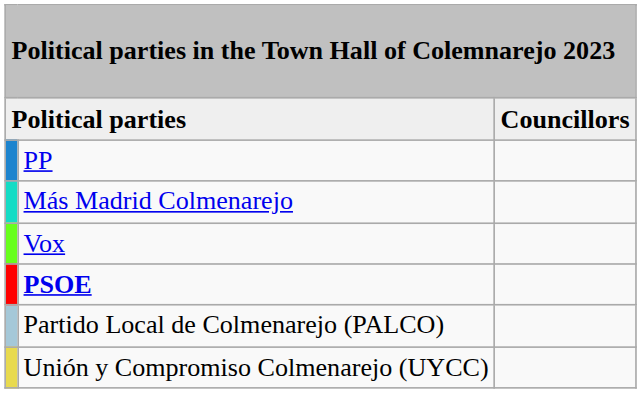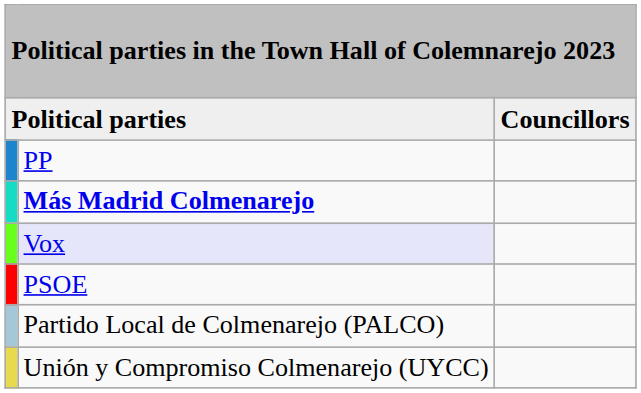(158, 201) normal -> (169, 201) bold
(44, 242) no background -> (44, 242) lavender background
(58, 284) bold -> (55, 284) normal
